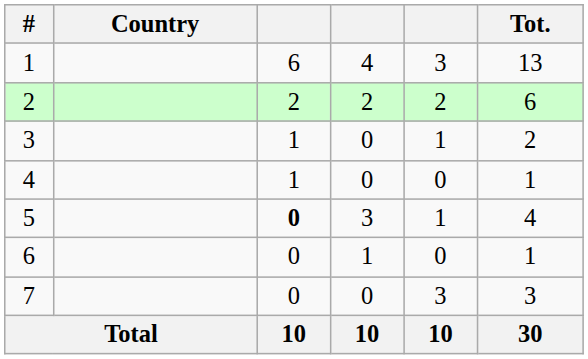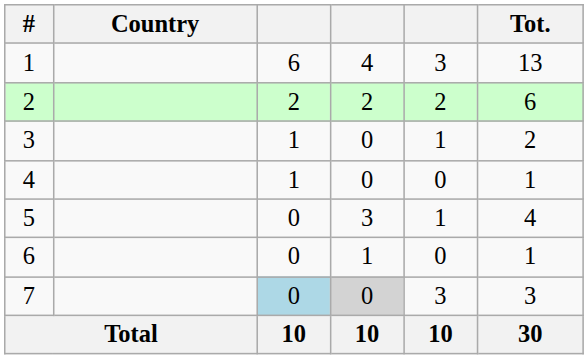(294, 218) bold -> (294, 218) normal
(294, 295) no background -> (294, 295) lightblue background
(367, 295) no background -> (367, 295) lightgrey background
